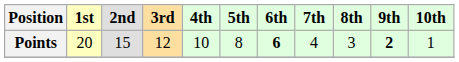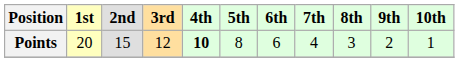(201, 43) normal -> (201, 43) bold
(276, 43) bold -> (276, 43) normal
(389, 43) bold -> (389, 43) normal
